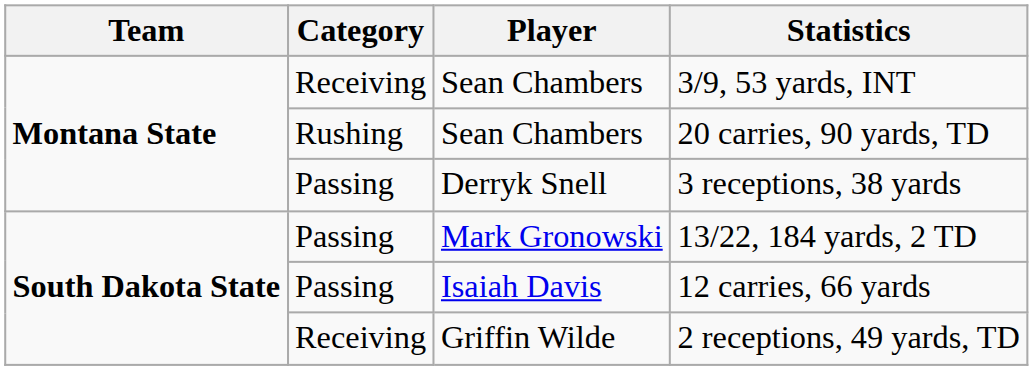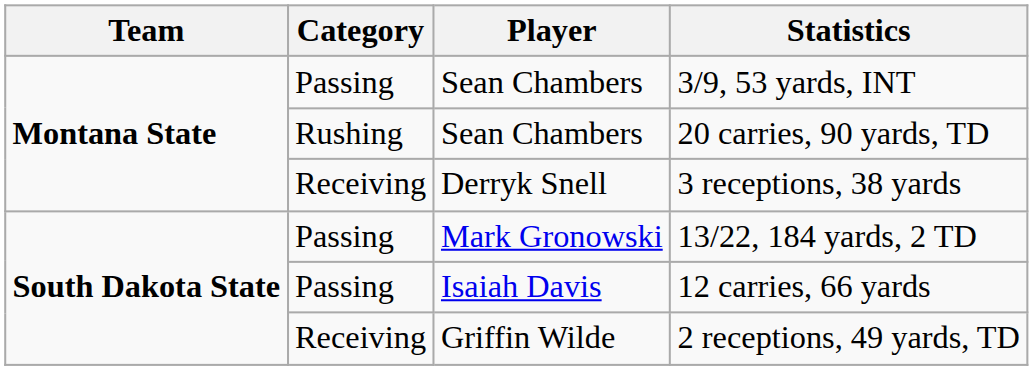(361, 81) Receiving -> (344, 81) Passing
(344, 184) Passing -> (361, 184) Receiving
